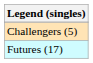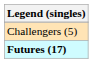(35, 49) normal -> (37, 49) bold
